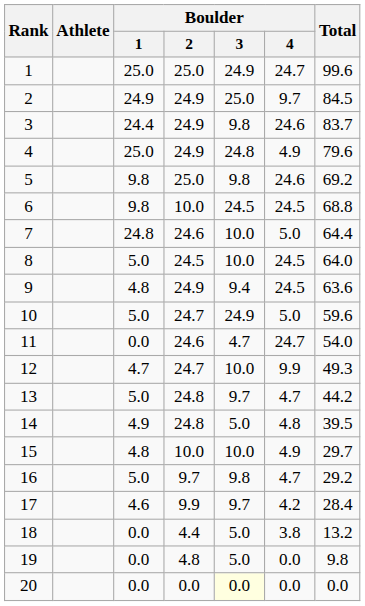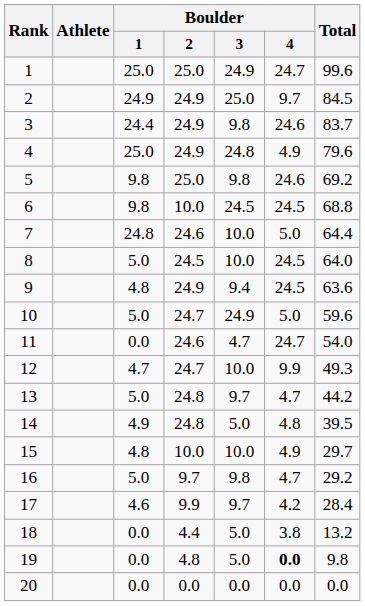(290, 559) normal -> (290, 559) bold
(239, 586) lightyellow background -> (239, 586) no background
